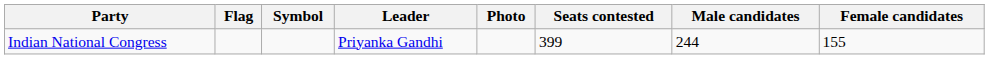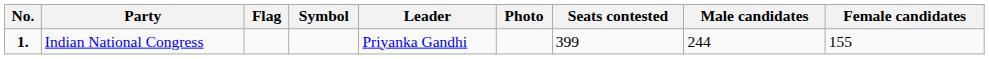+ column: (23, 16)
